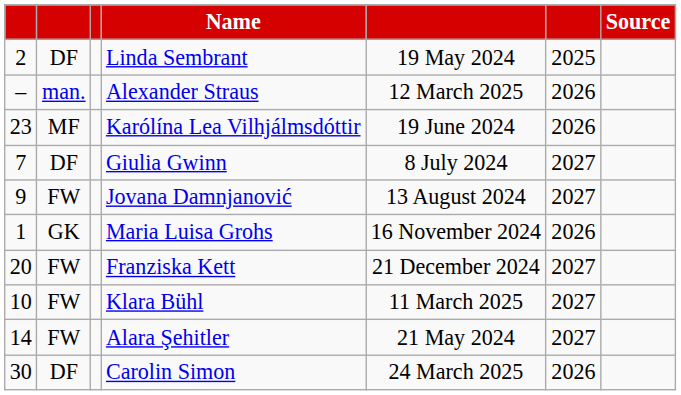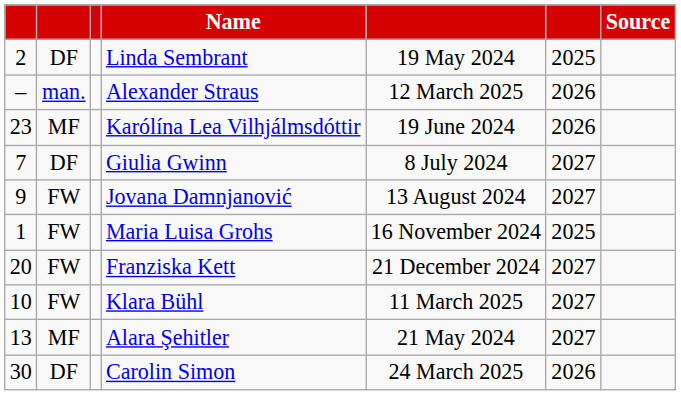(64, 232) GK -> (64, 232) FW
(573, 232) 2026 -> (573, 232) 2025
(21, 337) 14 -> (21, 337) 13
(64, 337) FW -> (64, 337) MF
